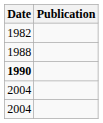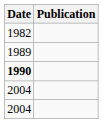(19, 52) 1988 -> (19, 52) 1989
